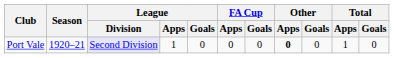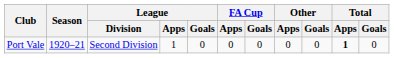(124, 45) lavender background -> (124, 45) no background
(288, 45) bold -> (288, 45) normal
(345, 45) normal -> (345, 45) bold
